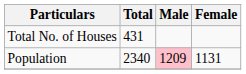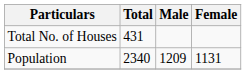(173, 58) pink background -> (173, 58) no background
